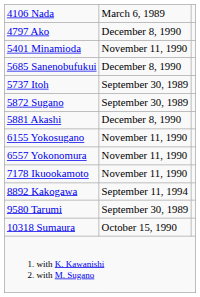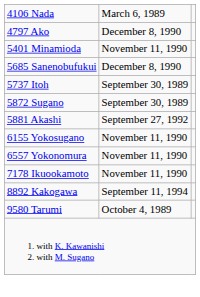(141, 120) December 8, 1990 -> (145, 120) September 27, 1992
(145, 209) September 30, 1989 -> (137, 209) October 4, 1989
- row: (41, 227)
